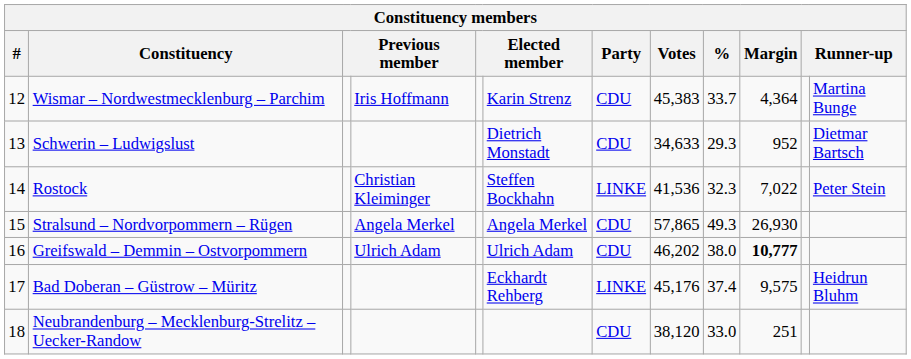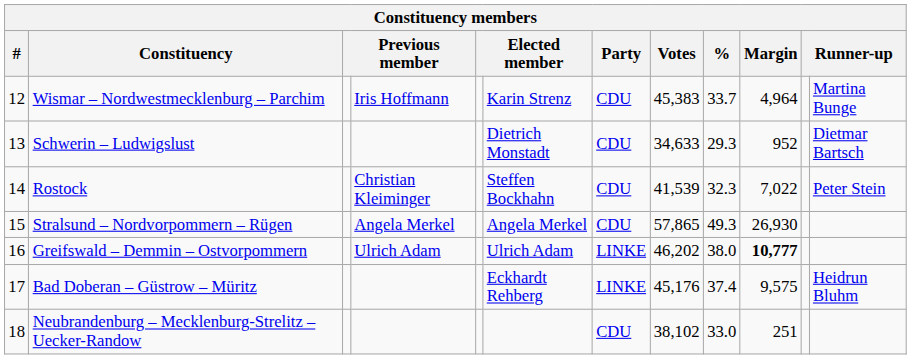(779, 98) 4,364 -> (779, 98) 4,964
(621, 188) LINKE -> (614, 188) CDU
(677, 188) 41,536 -> (677, 188) 41,539
(614, 250) CDU -> (621, 250) LINKE
(677, 331) 38,120 -> (677, 331) 38,102
